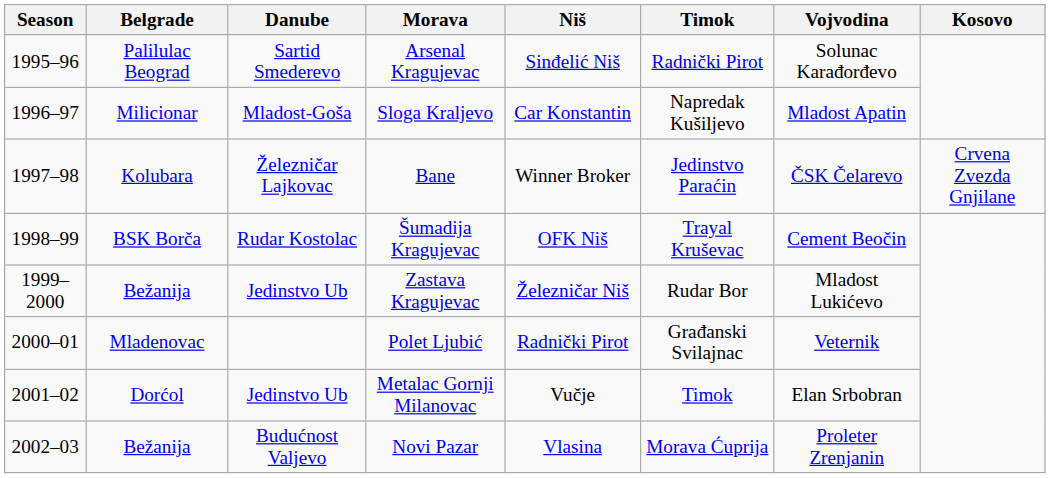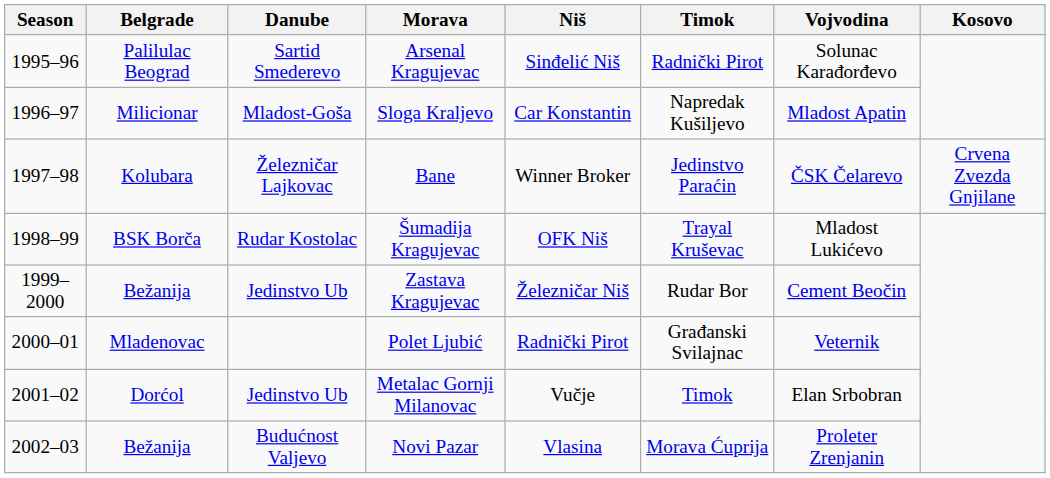(847, 238) Cement Beočin -> (847, 238) Mladost Lukićevo
(847, 290) Mladost Lukićevo -> (847, 290) Cement Beočin
